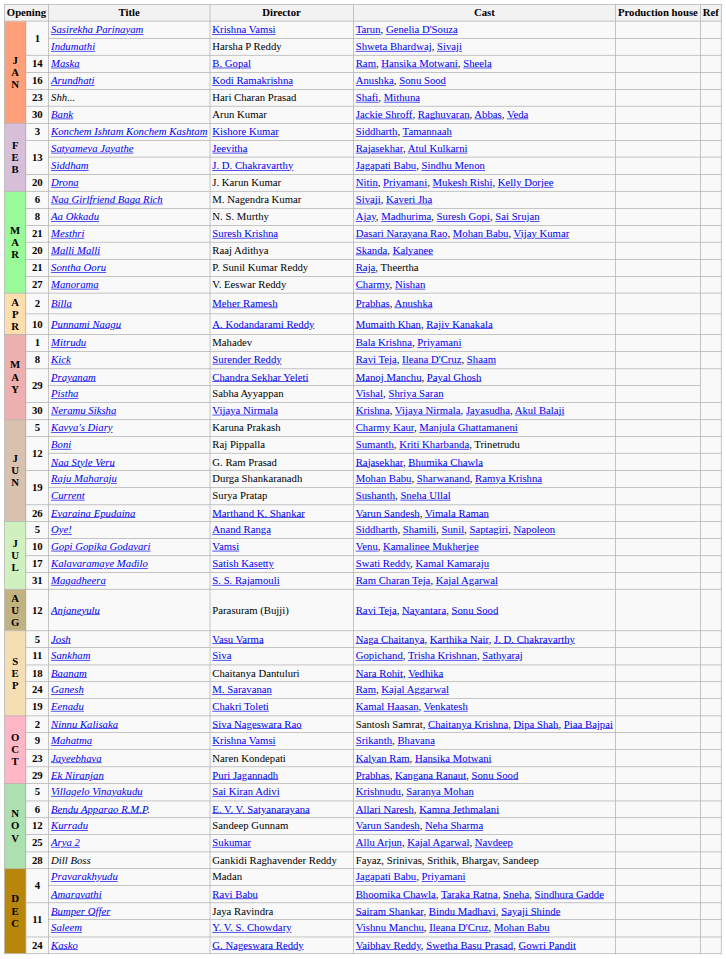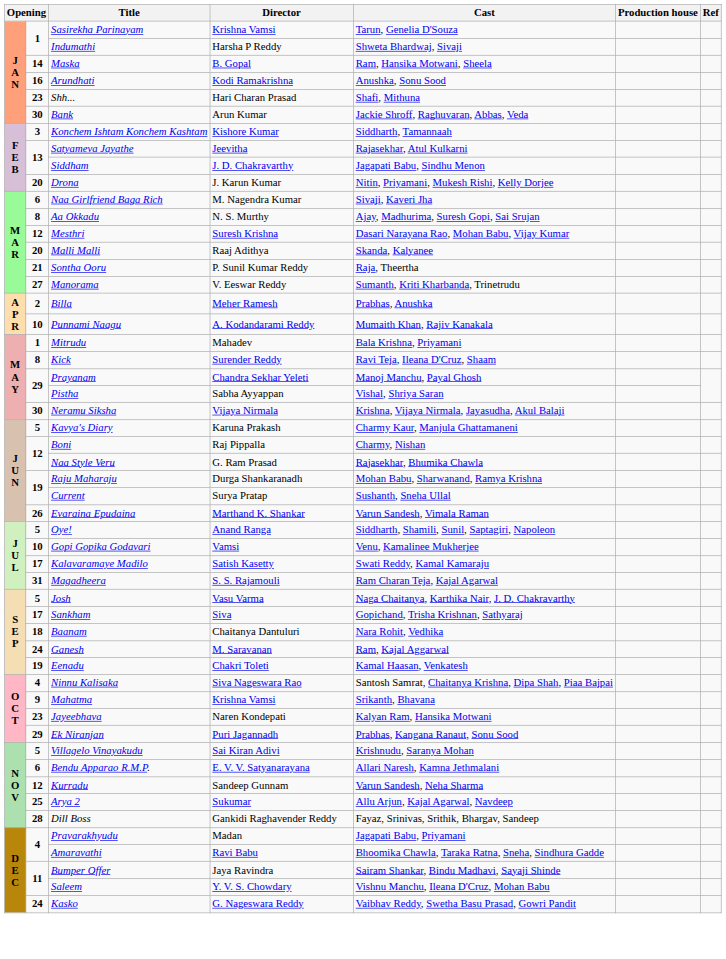(37, 234) 21 -> (37, 234) 12
(391, 285) Charmy, Nishan -> (438, 285) Sumanth, Kriti Kharbanda, Trinetrudu
(438, 445) Sumanth, Kriti Kharbanda, Trinetrudu -> (391, 445) Charmy, Nishan
- row: (75, 610)
(37, 656) 11 -> (37, 615) 17
(37, 724) 2 -> (37, 683) 4
